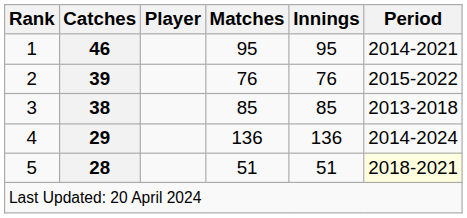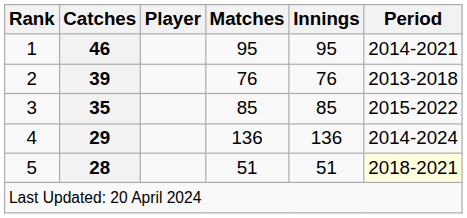(413, 78) 2015-2022 -> (413, 78) 2013-2018
(100, 108) 38 -> (100, 108) 35
(413, 108) 2013-2018 -> (413, 108) 2015-2022
